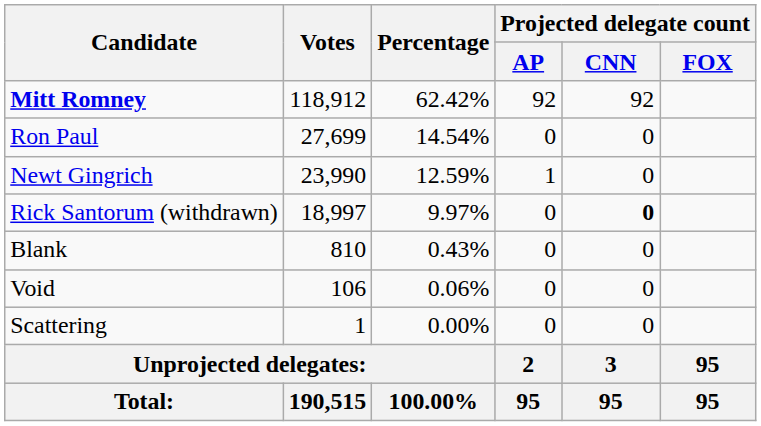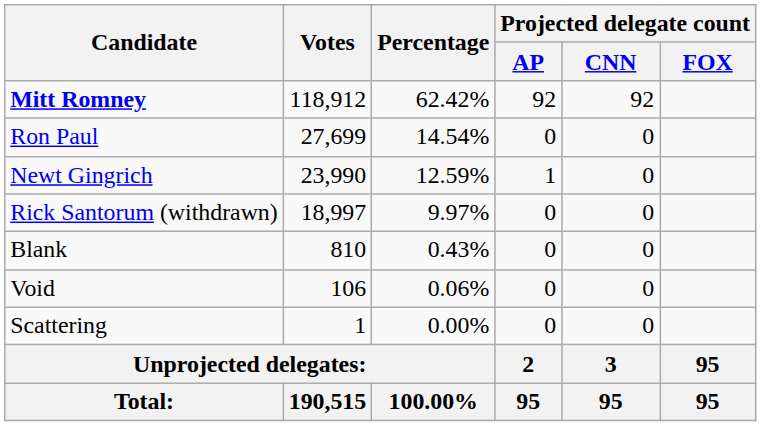(648, 212) bold -> (648, 212) normal
